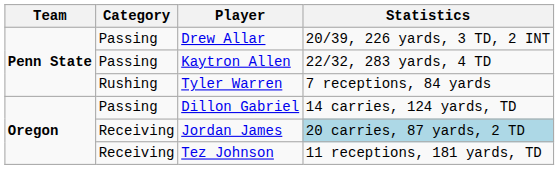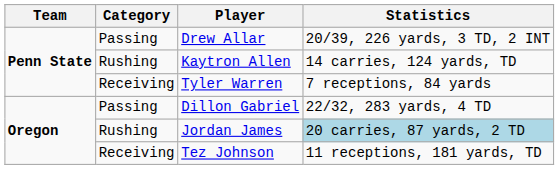(128, 62) Passing -> (128, 62) Rushing
(399, 62) 22/32, 283 yards, 4 TD -> (411, 62) 14 carries, 124 yards, TD
(128, 85) Rushing -> (137, 85) Receiving
(411, 108) 14 carries, 124 yards, TD -> (399, 108) 22/32, 283 yards, 4 TD
(137, 130) Receiving -> (128, 130) Rushing
